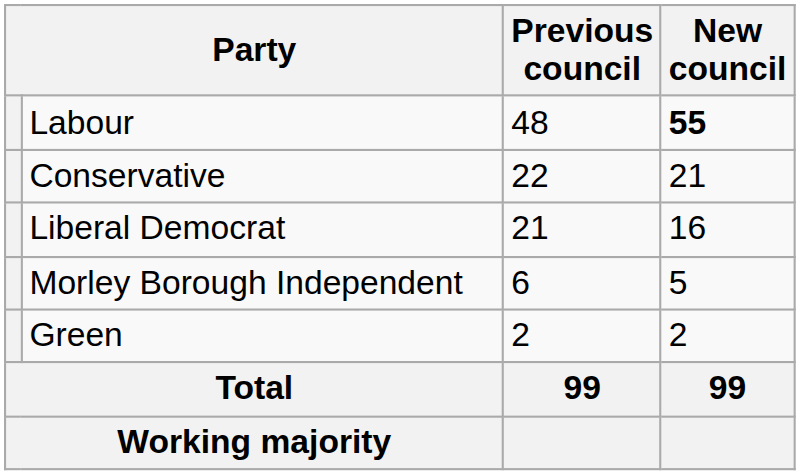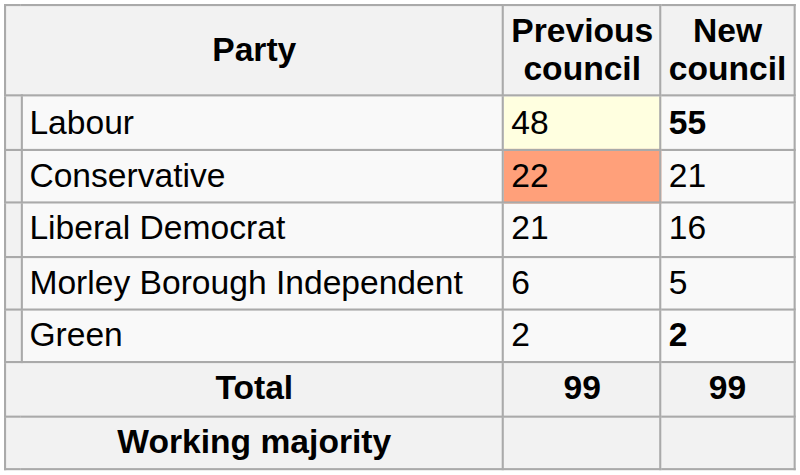(530, 122) no background -> (530, 122) lightyellow background
(530, 175) no background -> (530, 175) lightsalmon background
(678, 335) normal -> (678, 335) bold
